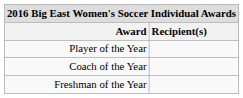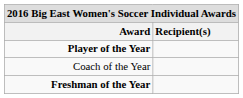(108, 49) normal -> (109, 49) bold
(100, 85) normal -> (101, 85) bold
